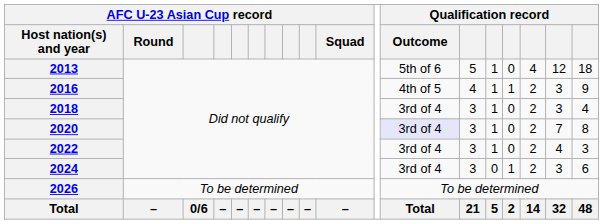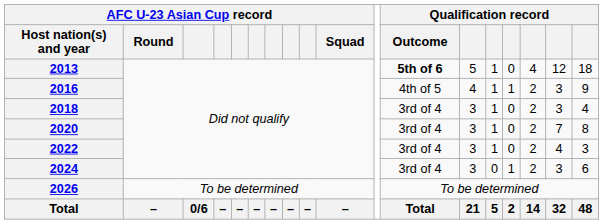(420, 69) normal -> (420, 69) bold
(420, 129) lavender background -> (420, 129) no background
